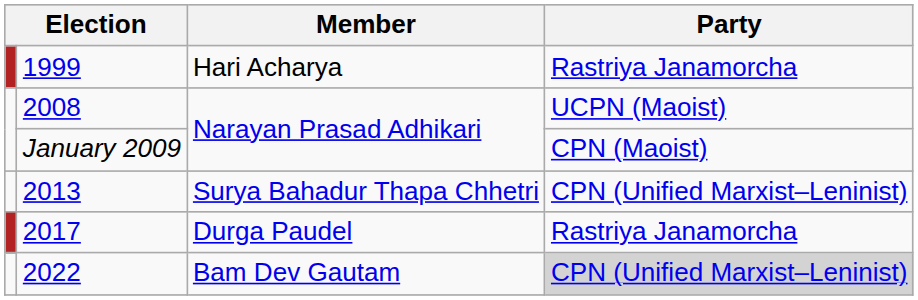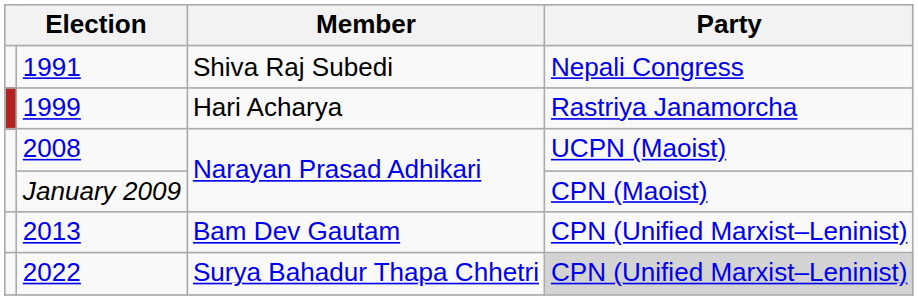+ row: (52, 66)
(366, 190) Surya Bahadur Thapa Chhetri -> (297, 231) Bam Dev Gautam
- row: (52, 231)
(297, 273) Bam Dev Gautam -> (366, 273) Surya Bahadur Thapa Chhetri
